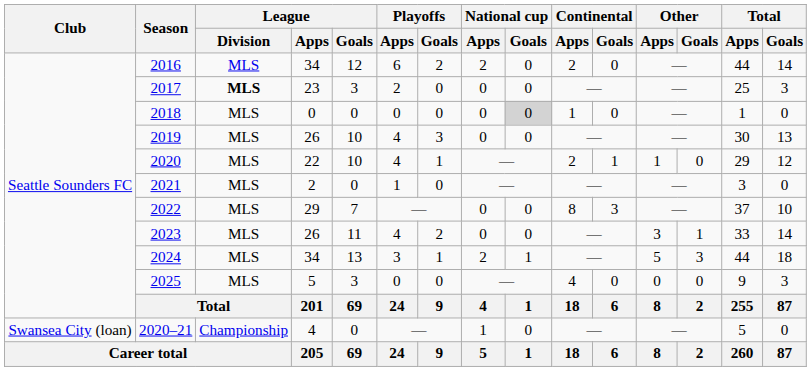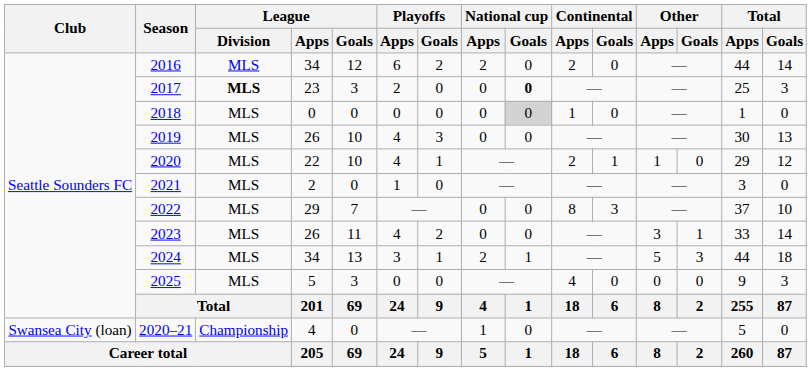(528, 88) normal -> (528, 88) bold
